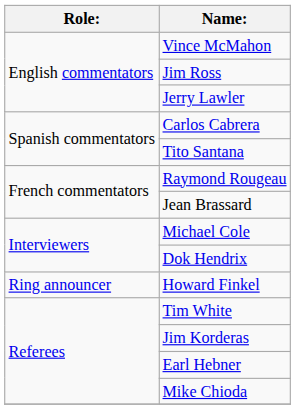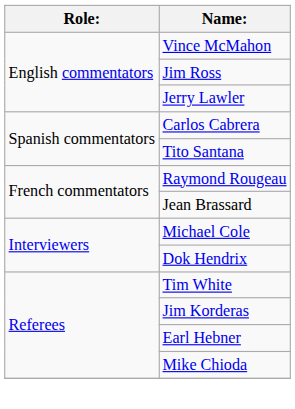- row: (211, 284)
